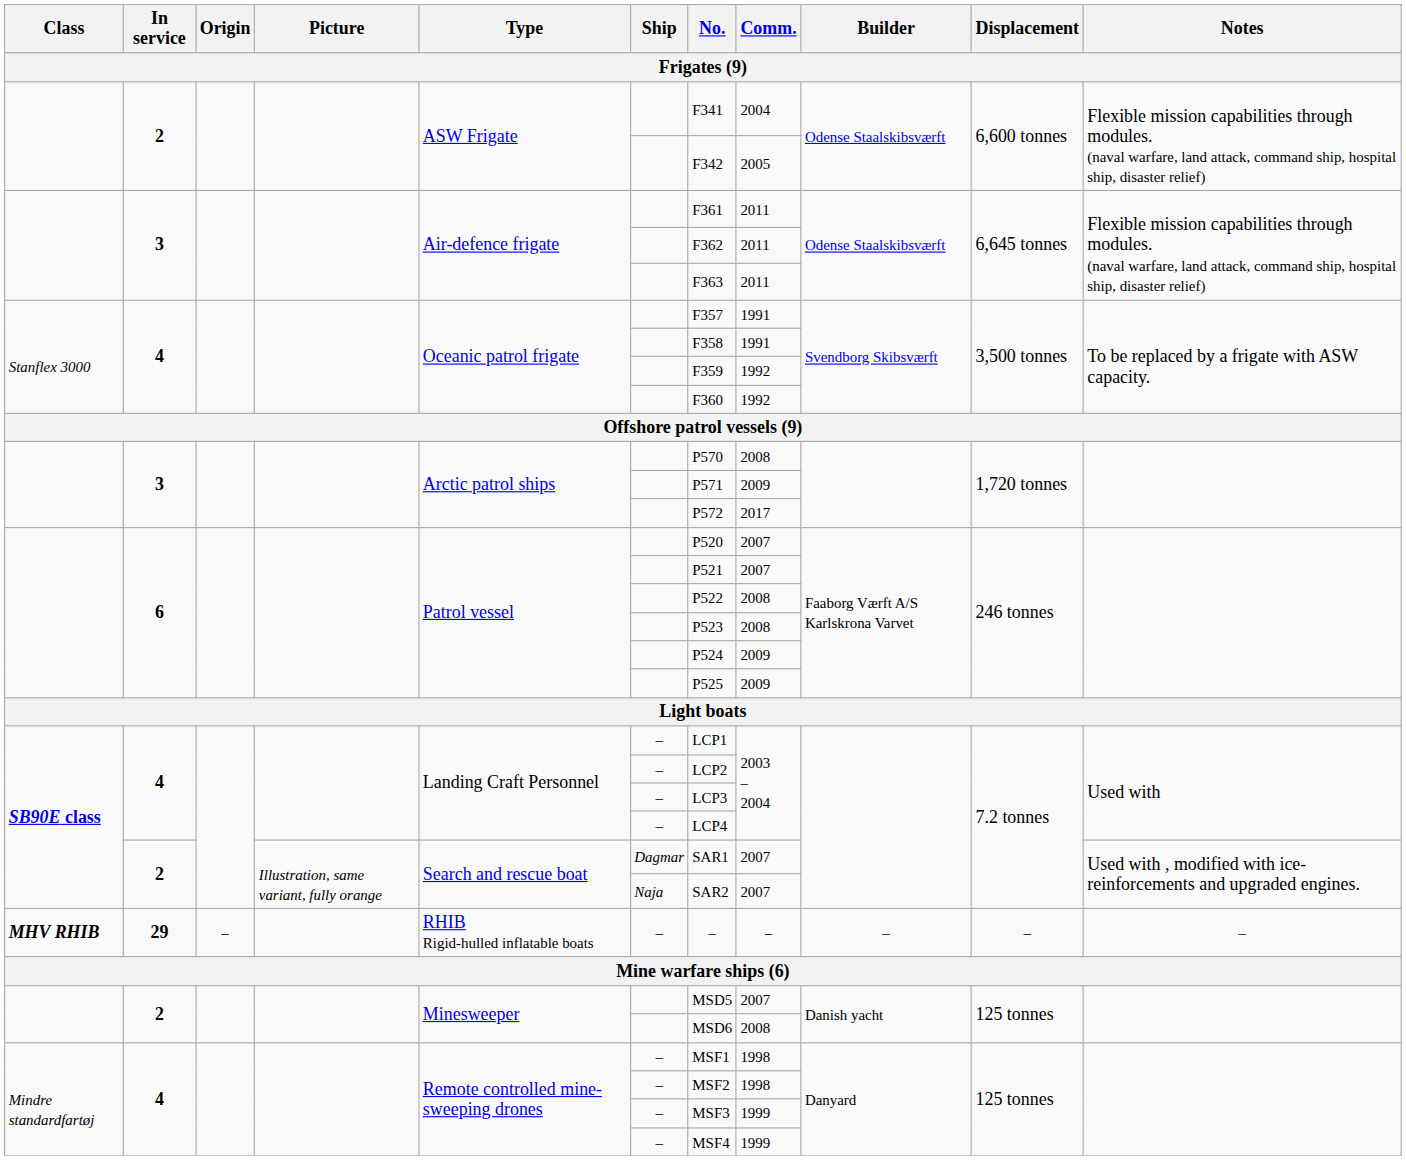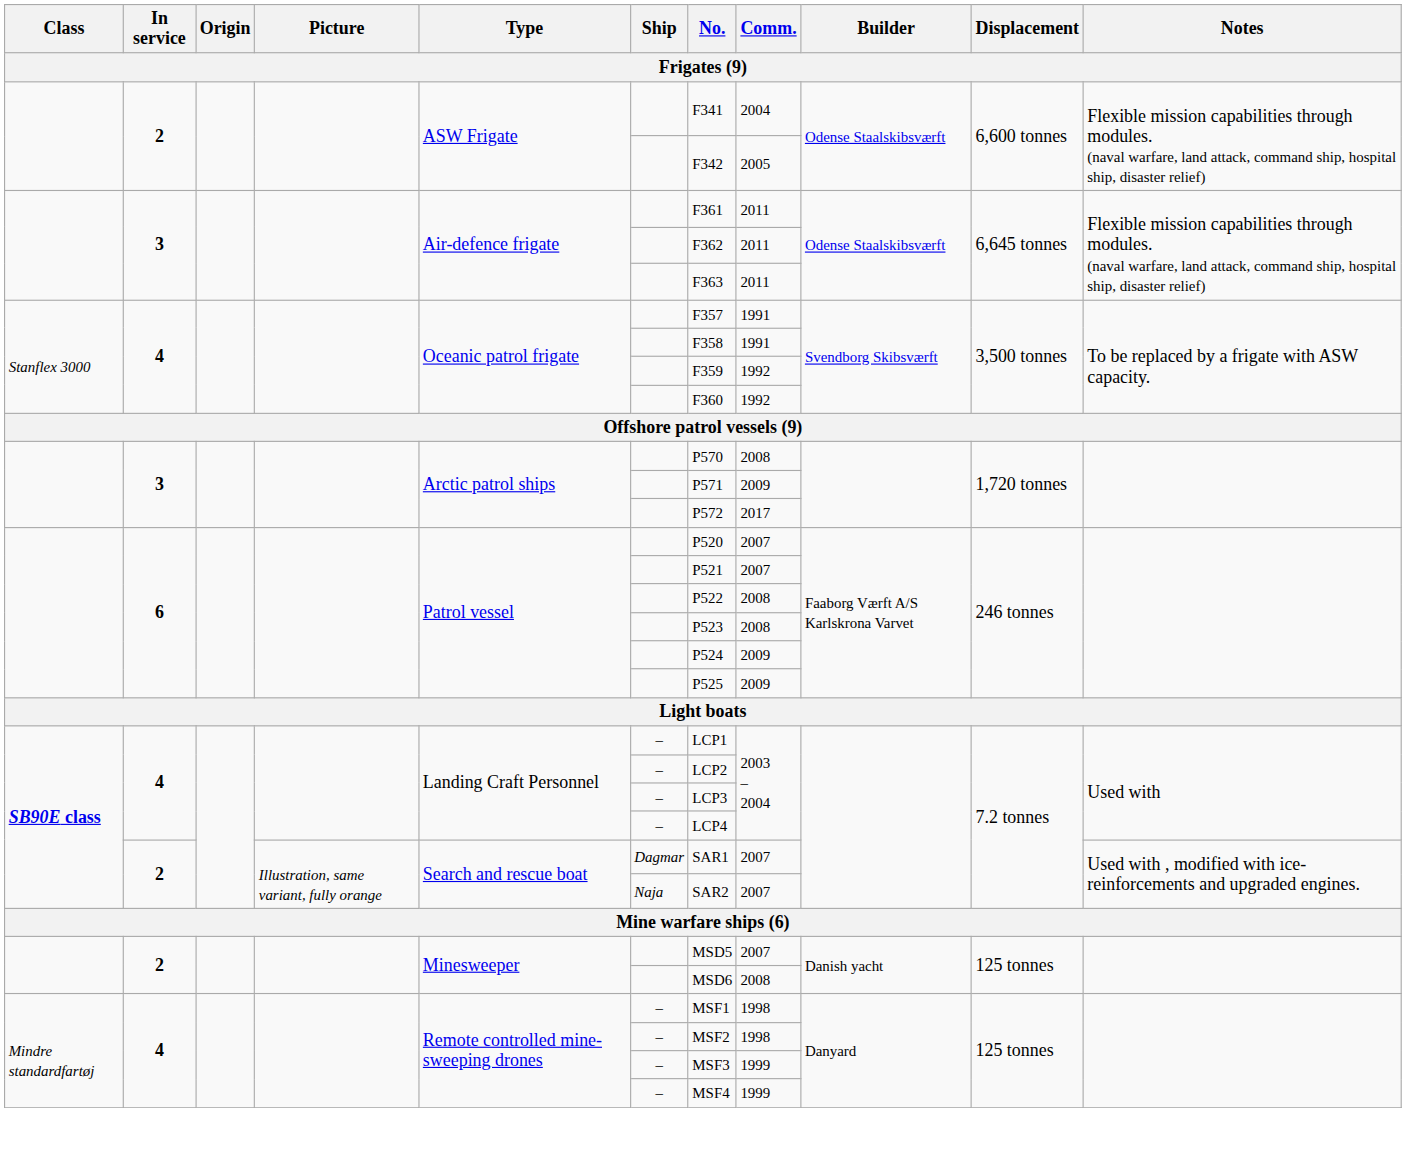- row: (54, 932)
